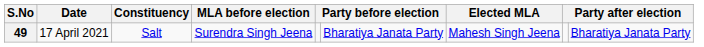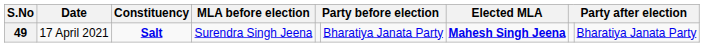(152, 32) normal -> (152, 32) bold
(504, 32) normal -> (507, 32) bold
